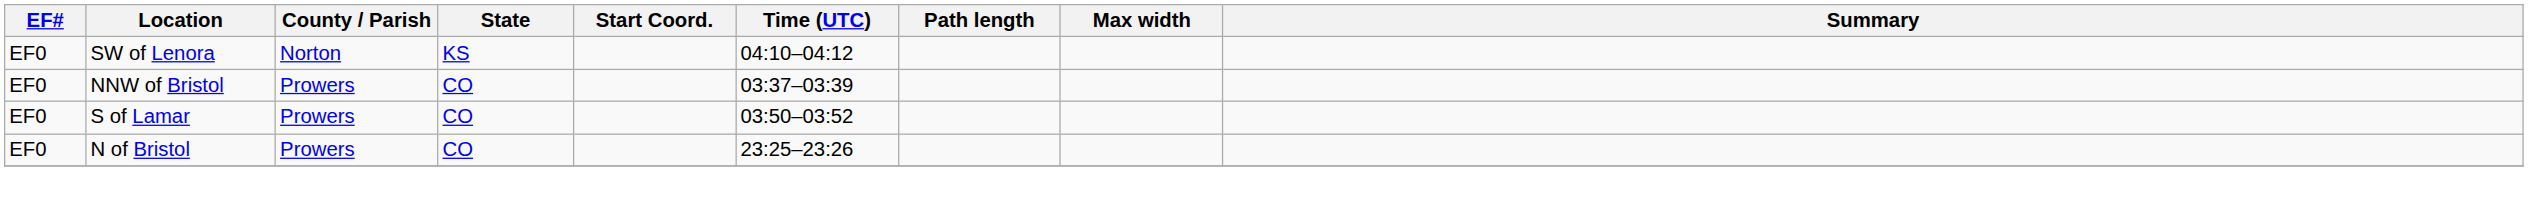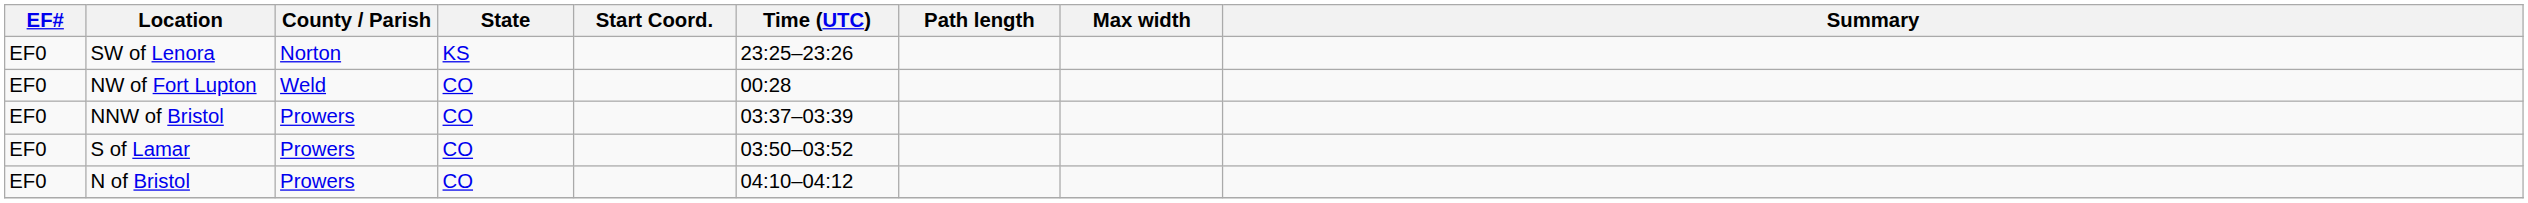(797, 52) 04:10–04:12 -> (797, 52) 23:25–23:26
+ row: (174, 85)
(797, 149) 23:25–23:26 -> (797, 181) 04:10–04:12
